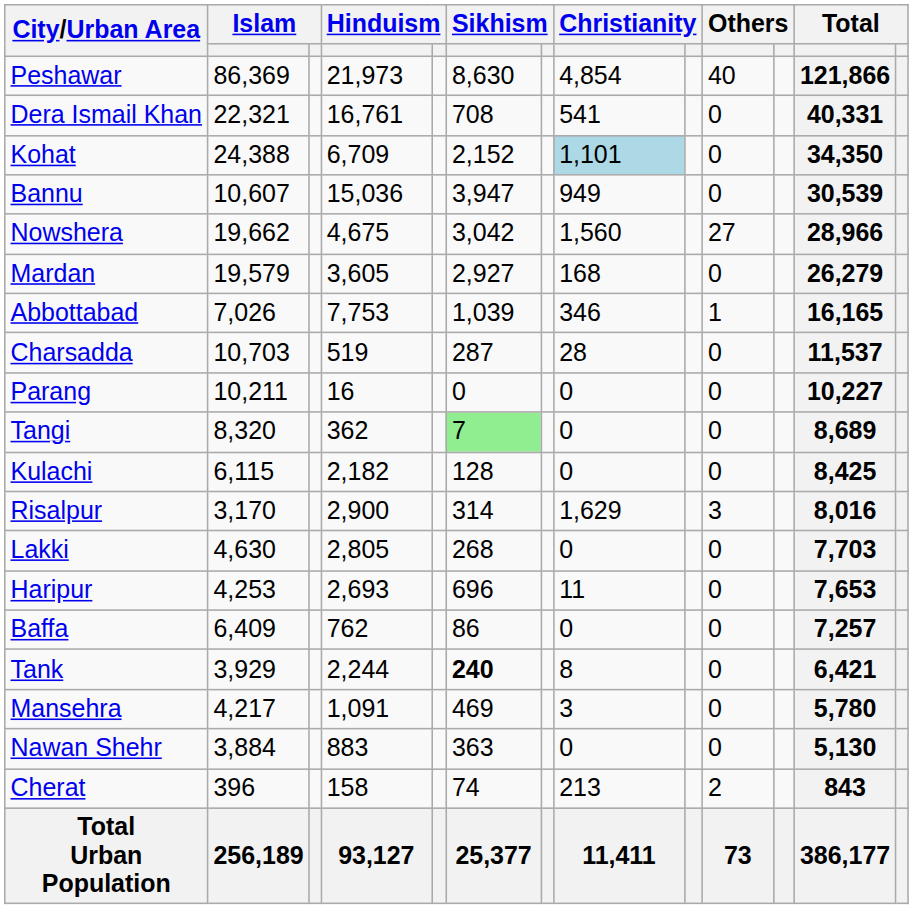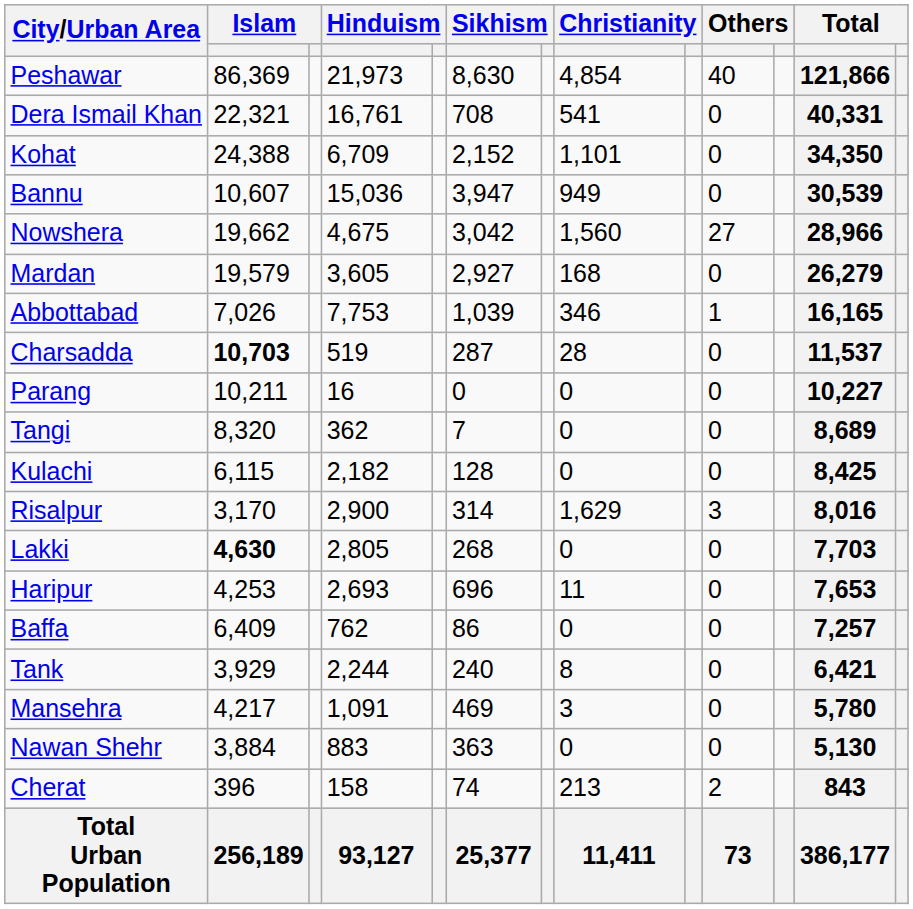(590, 154) lightblue background -> (590, 154) no background
(252, 352) normal -> (252, 352) bold
(459, 431) lightgreen background -> (459, 431) no background
(245, 550) normal -> (245, 550) bold
(473, 669) bold -> (473, 669) normal
